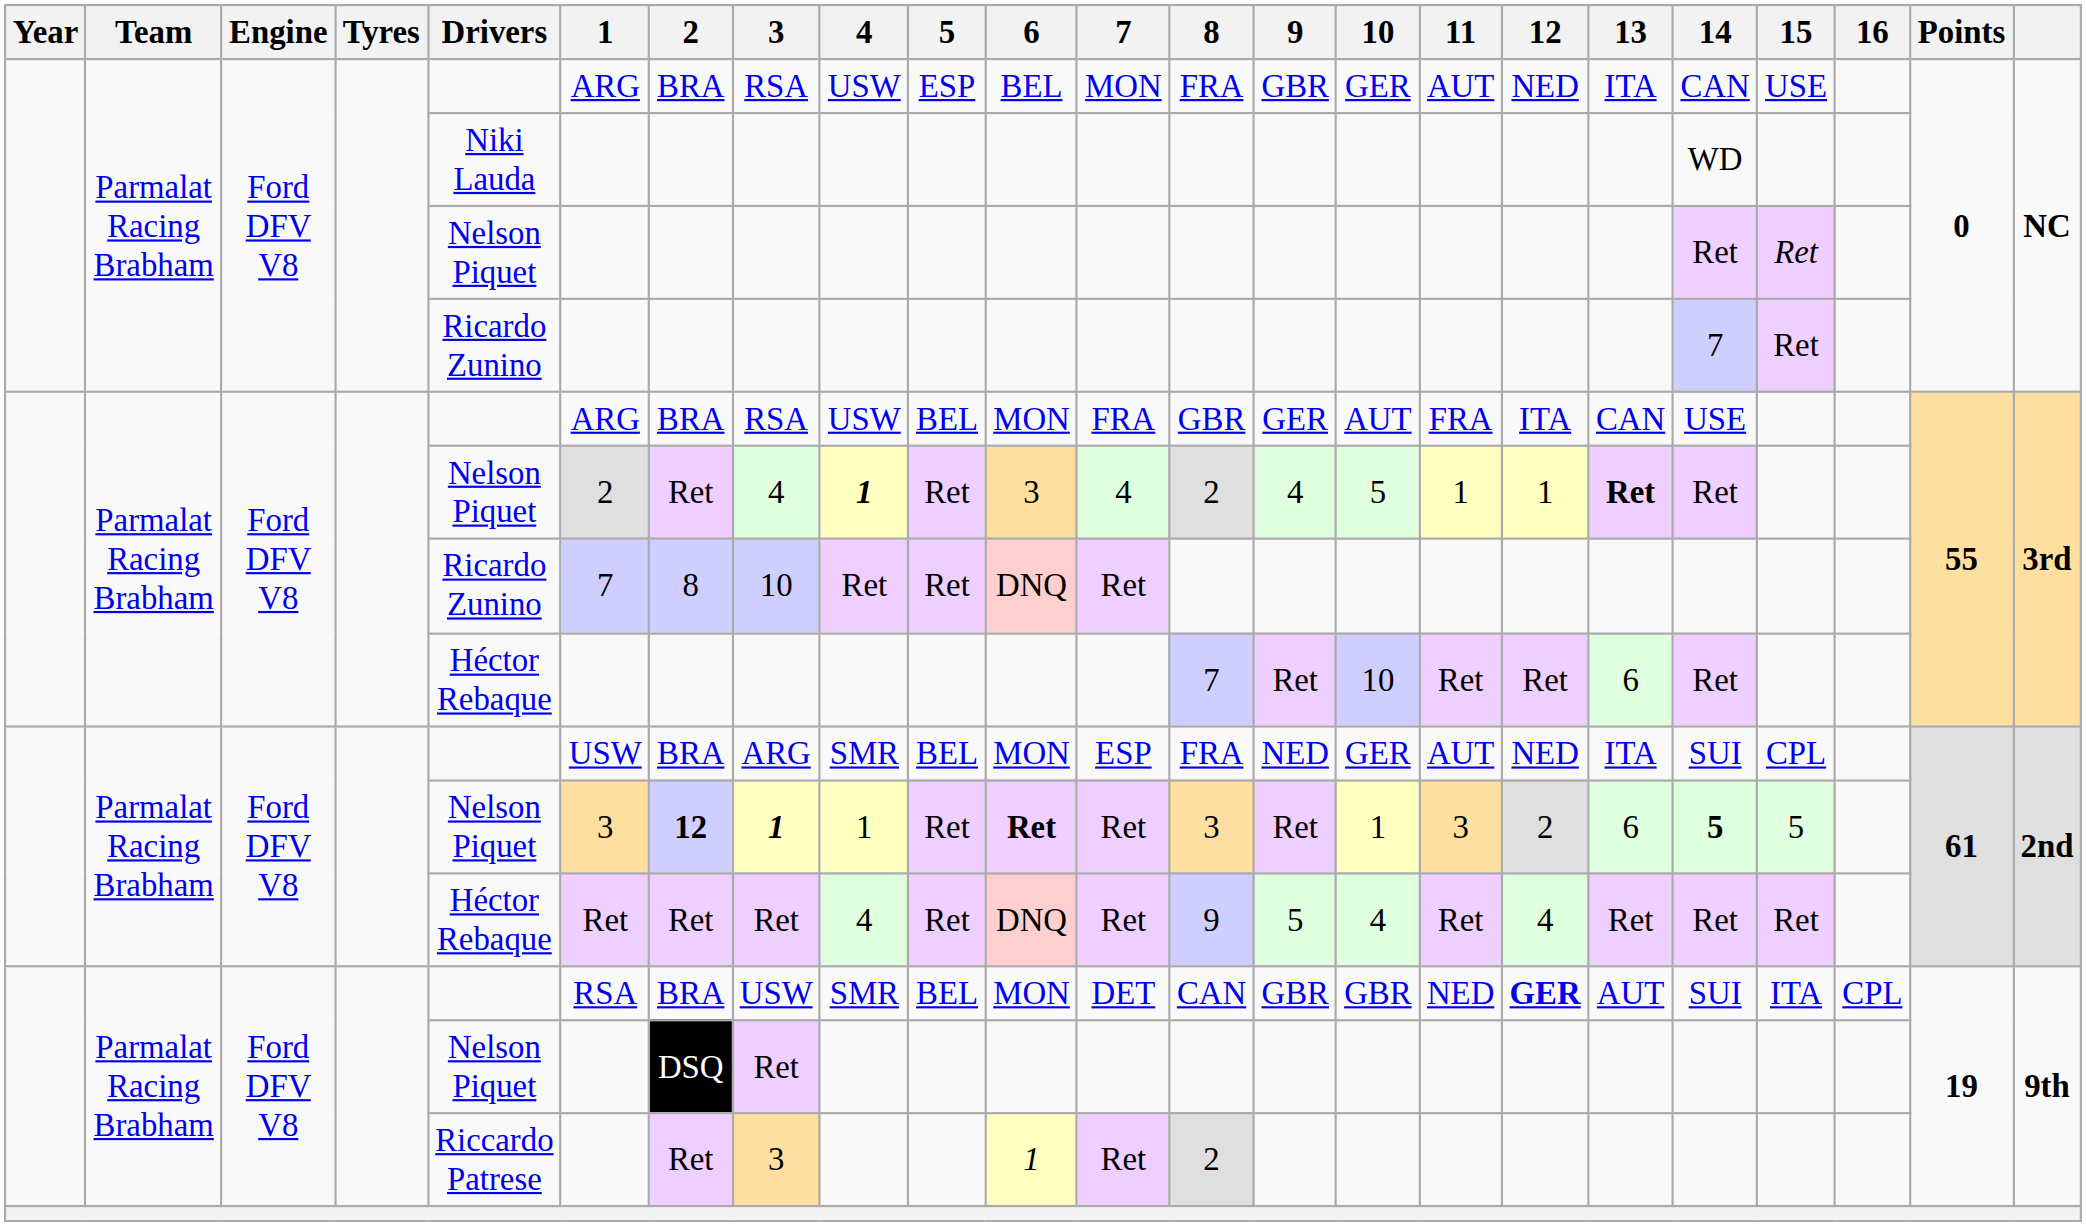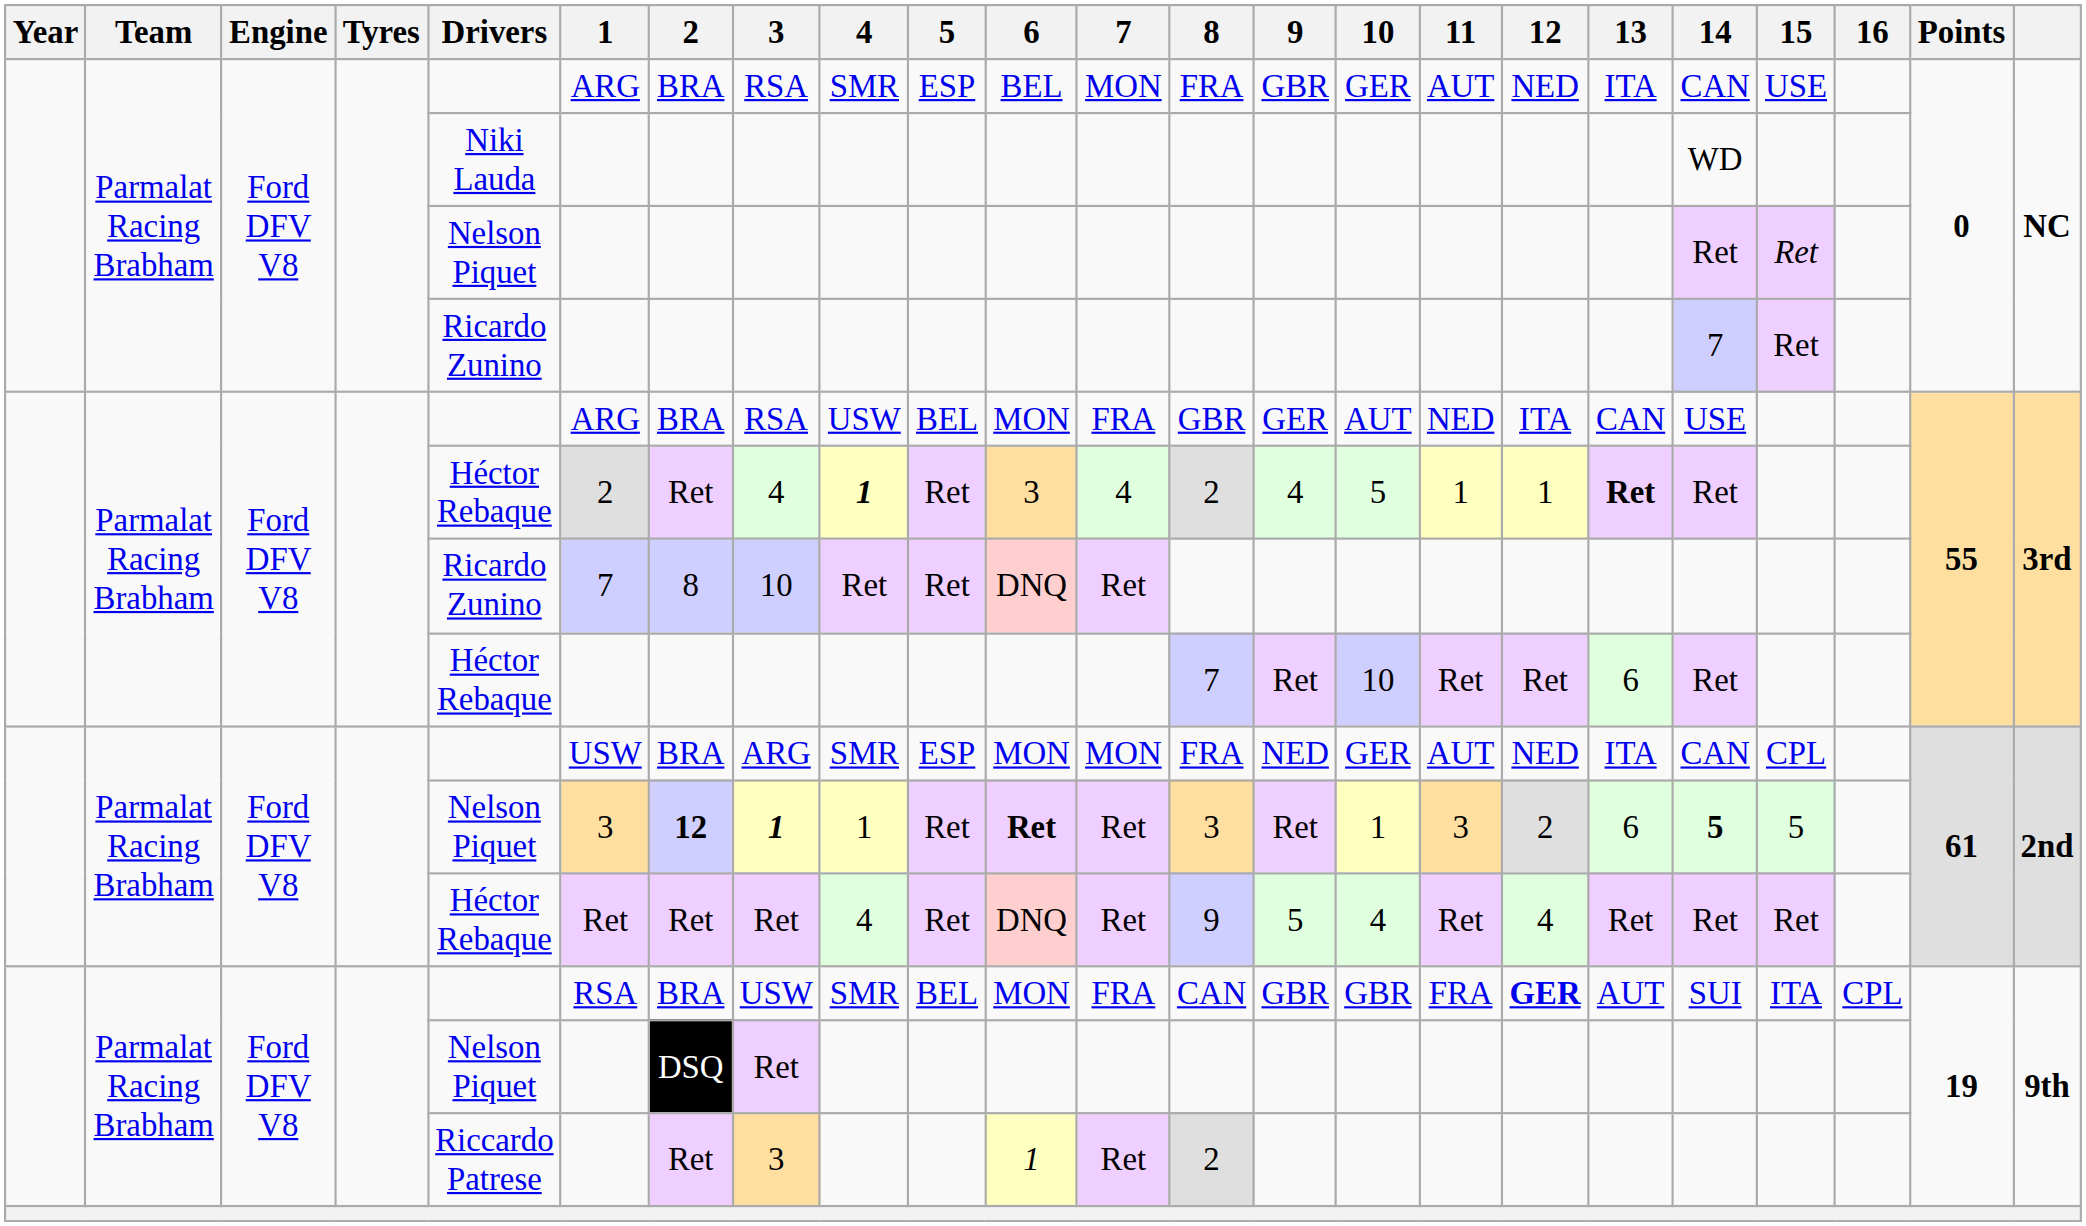(864, 85) USW -> (864, 85) SMR
(1461, 419) FRA -> (1461, 419) NED
(494, 492) Nelson Piquet -> (494, 492) Héctor Rebaque
(947, 752) BEL -> (947, 752) ESP
(1123, 752) ESP -> (1123, 752) MON
(1715, 752) SUI -> (1715, 752) CAN
(1123, 992) DET -> (1123, 992) FRA
(1461, 992) NED -> (1461, 992) FRA
